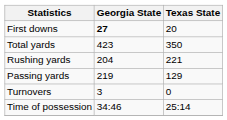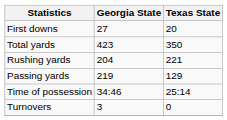(102, 29) bold -> (102, 29) normal
rows swapped: (29, 91) <-> (50, 107)
